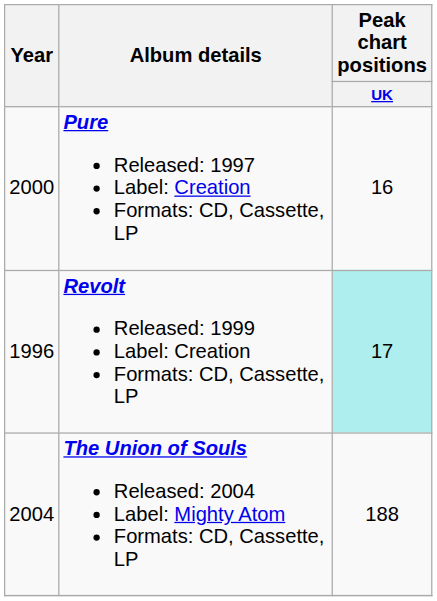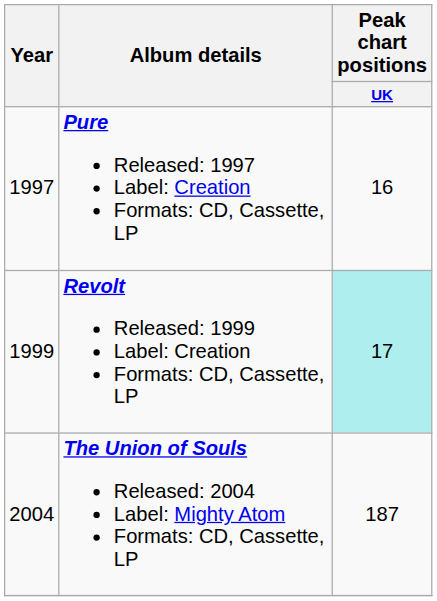(32, 188) 2000 -> (32, 188) 1997
(32, 351) 1996 -> (32, 351) 1999
(382, 514) 188 -> (382, 514) 187
